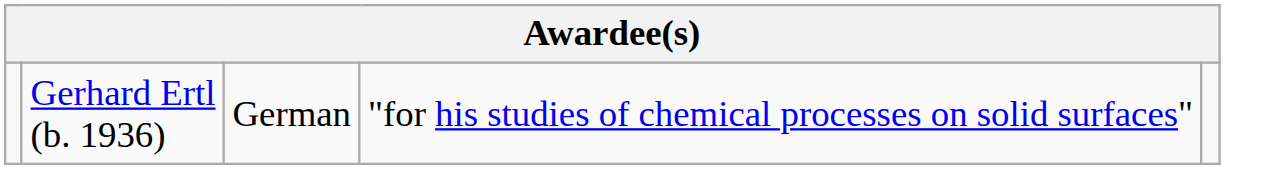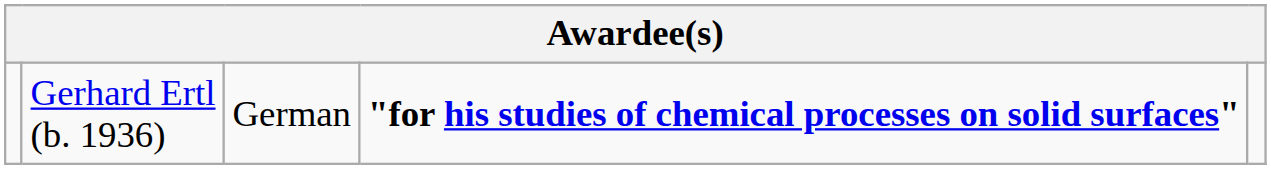(781, 112) normal -> (804, 112) bold
